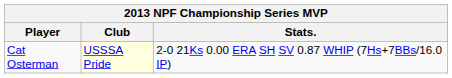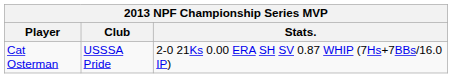(103, 57) lightyellow background -> (103, 57) no background
